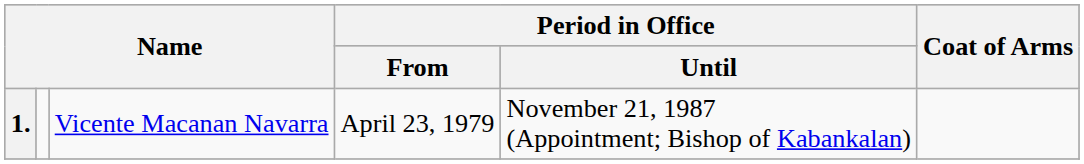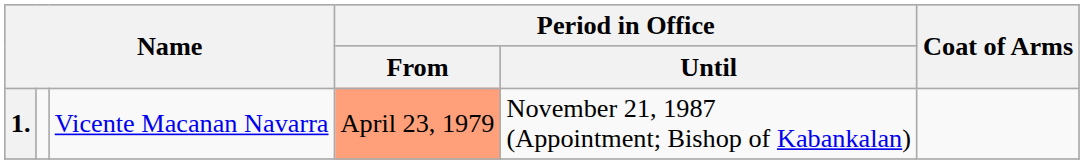(418, 123) no background -> (418, 123) lightsalmon background
